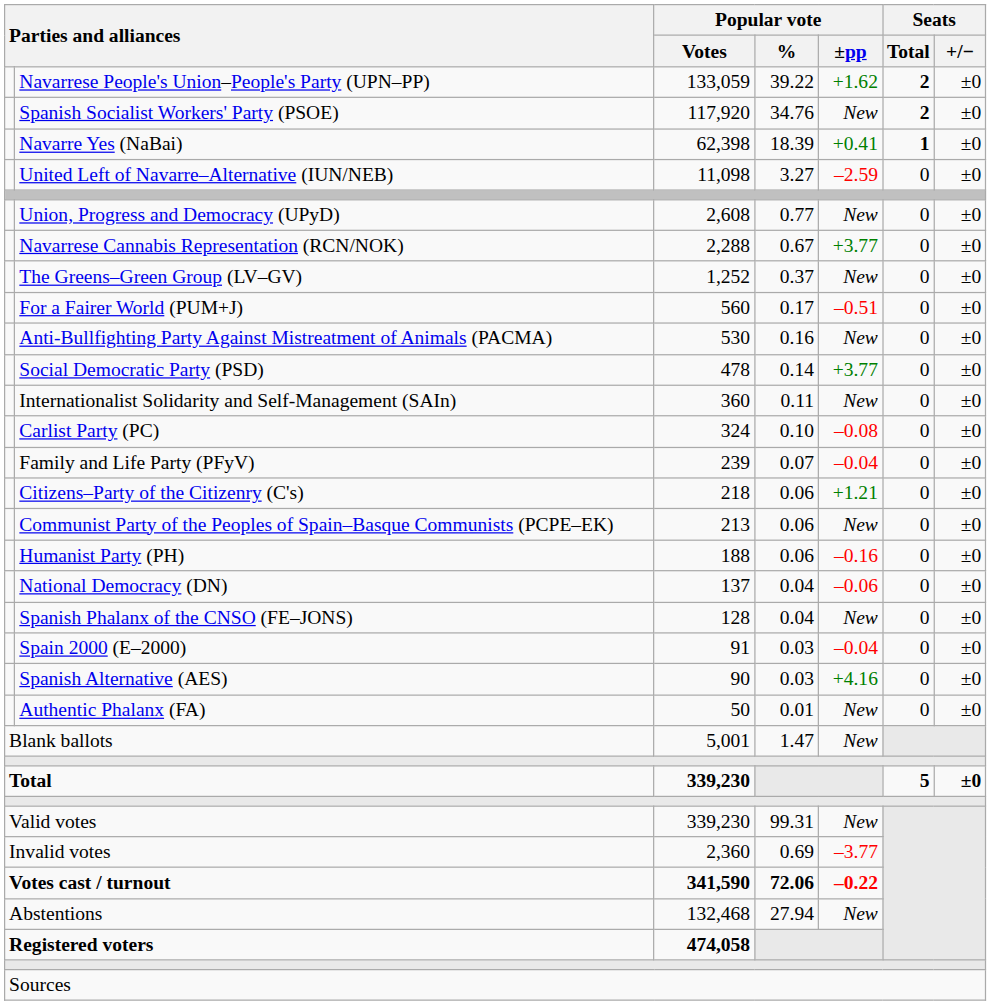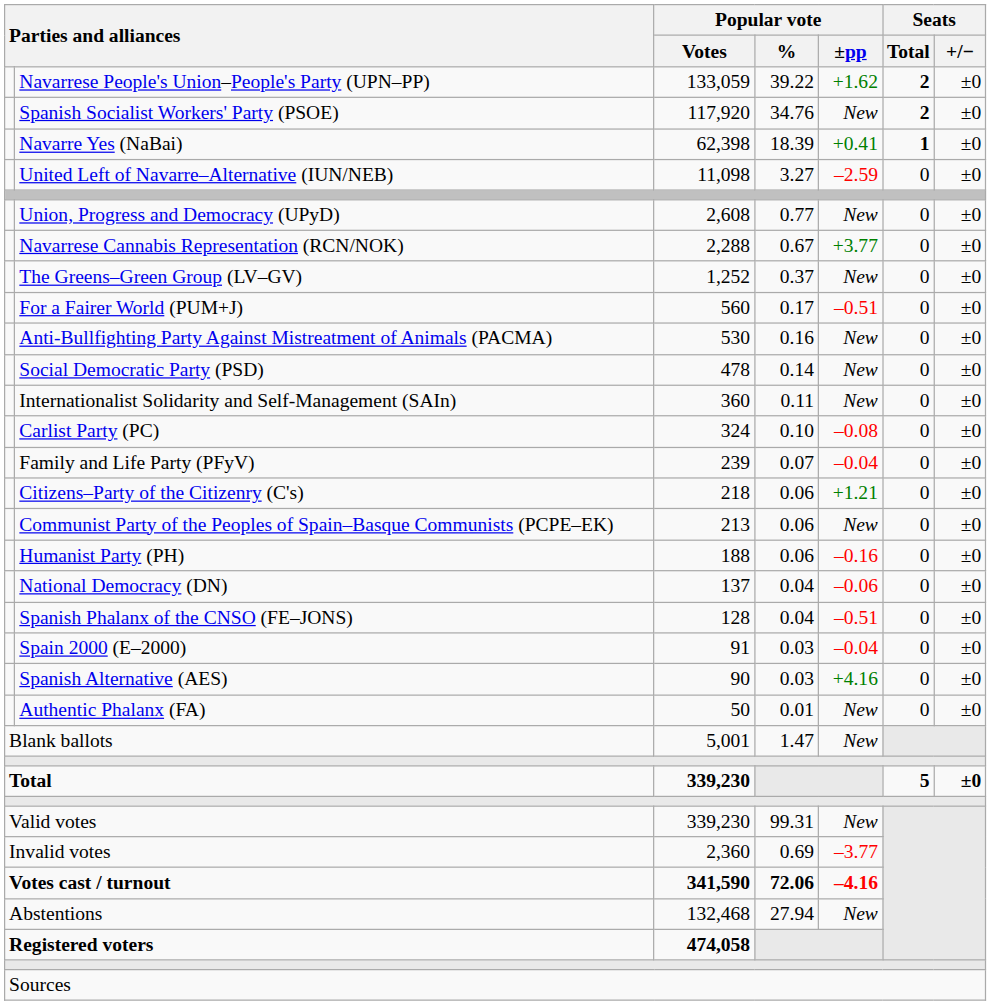(855, 369) +3.77 -> (861, 369) New
(861, 617) New -> (856, 617) –0.51
(856, 882) –0.22 -> (856, 882) –4.16
